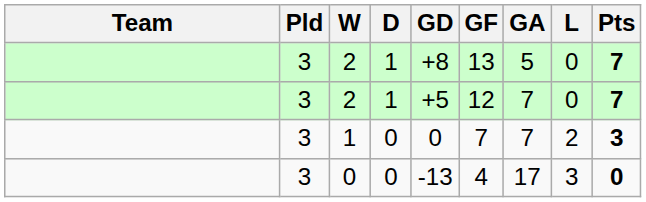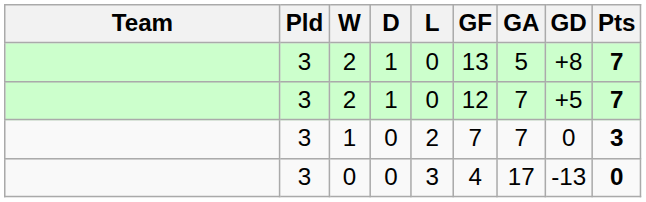columns swapped: (572, 23) <-> (435, 23)
